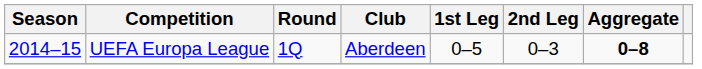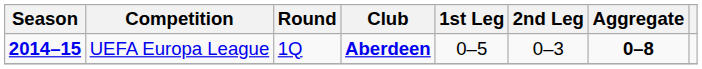(45, 48) normal -> (45, 48) bold
(385, 48) normal -> (388, 48) bold
